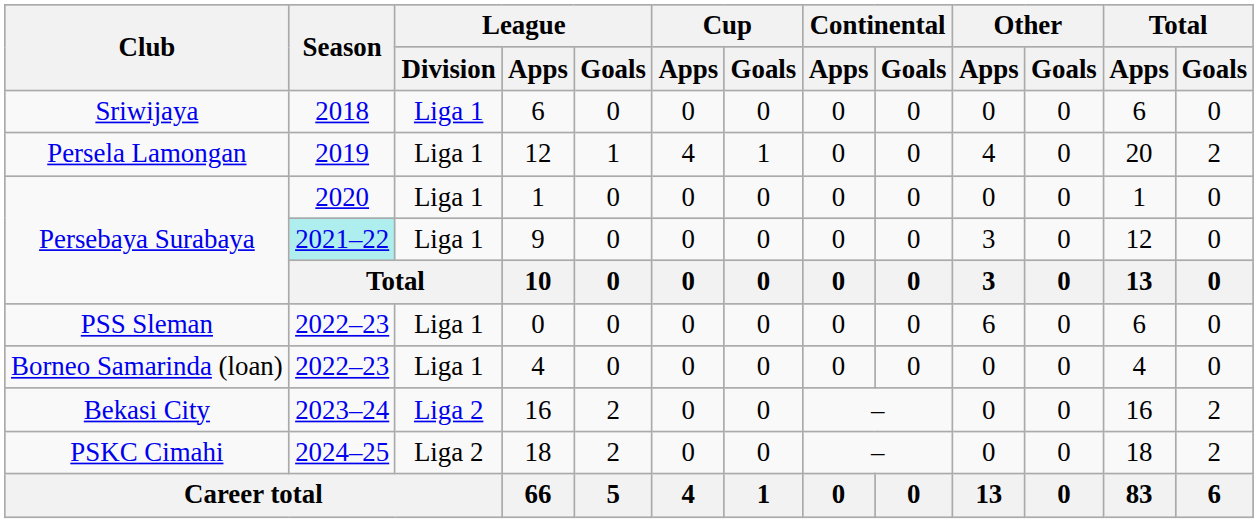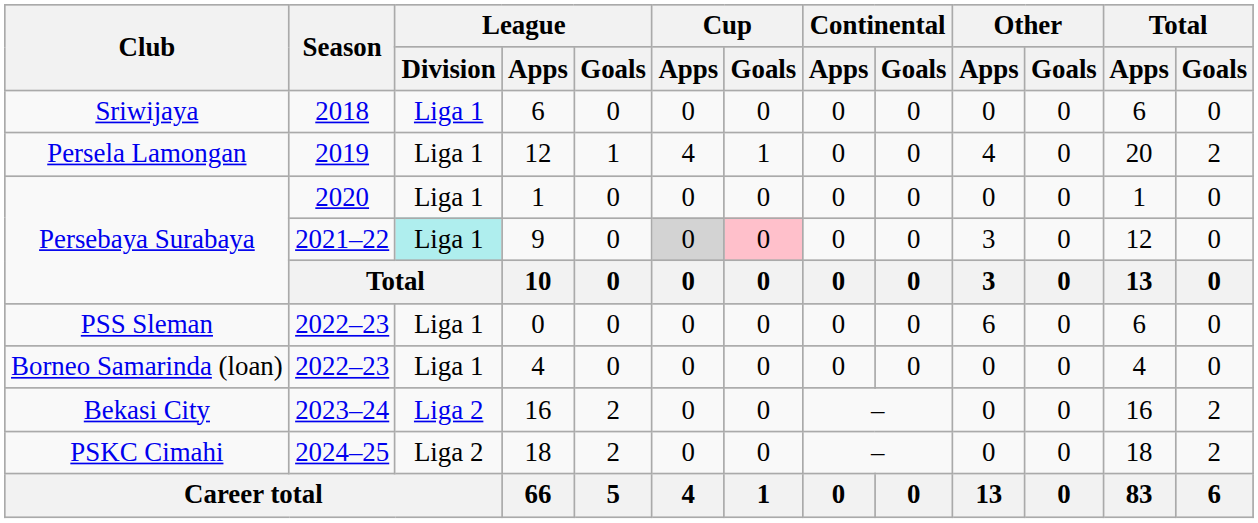(342, 238) paleturquoise background -> (342, 238) no background
(449, 238) no background -> (449, 238) paleturquoise background
(688, 238) no background -> (688, 238) lightgrey background
(763, 238) no background -> (763, 238) pink background
